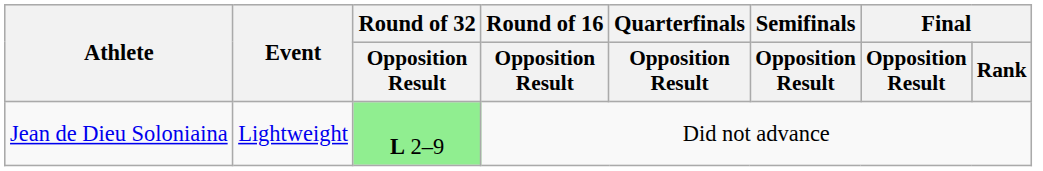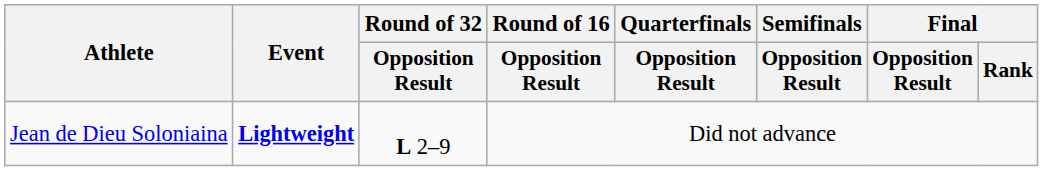(293, 133) normal -> (296, 133) bold
(417, 146) lightgreen background -> (423, 146) no background
